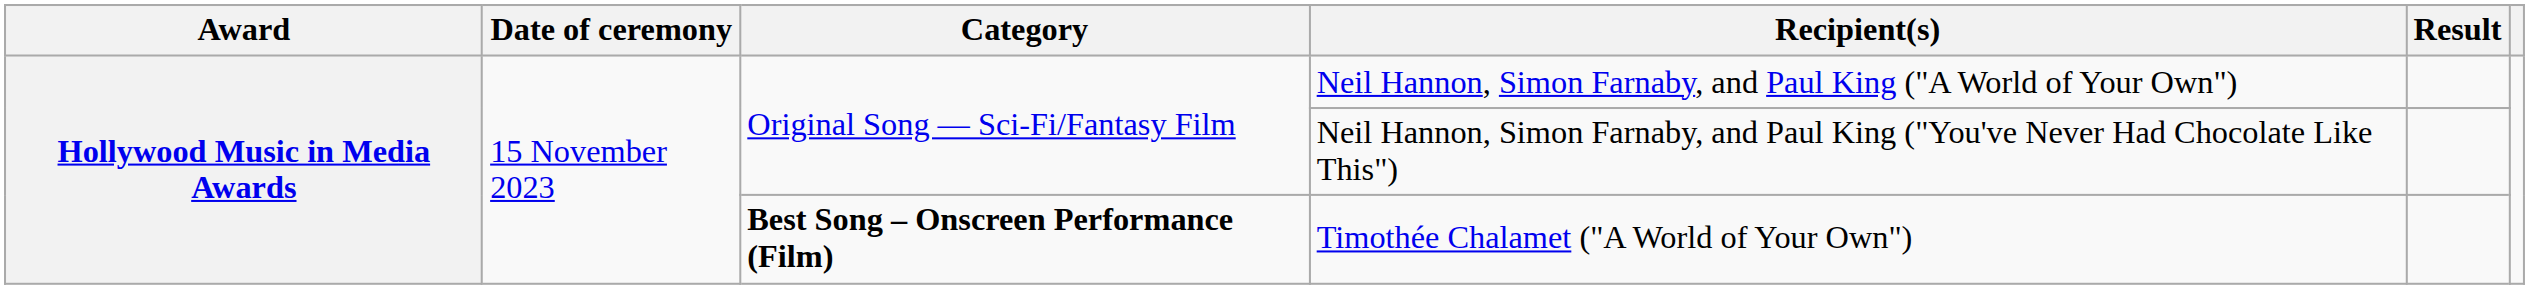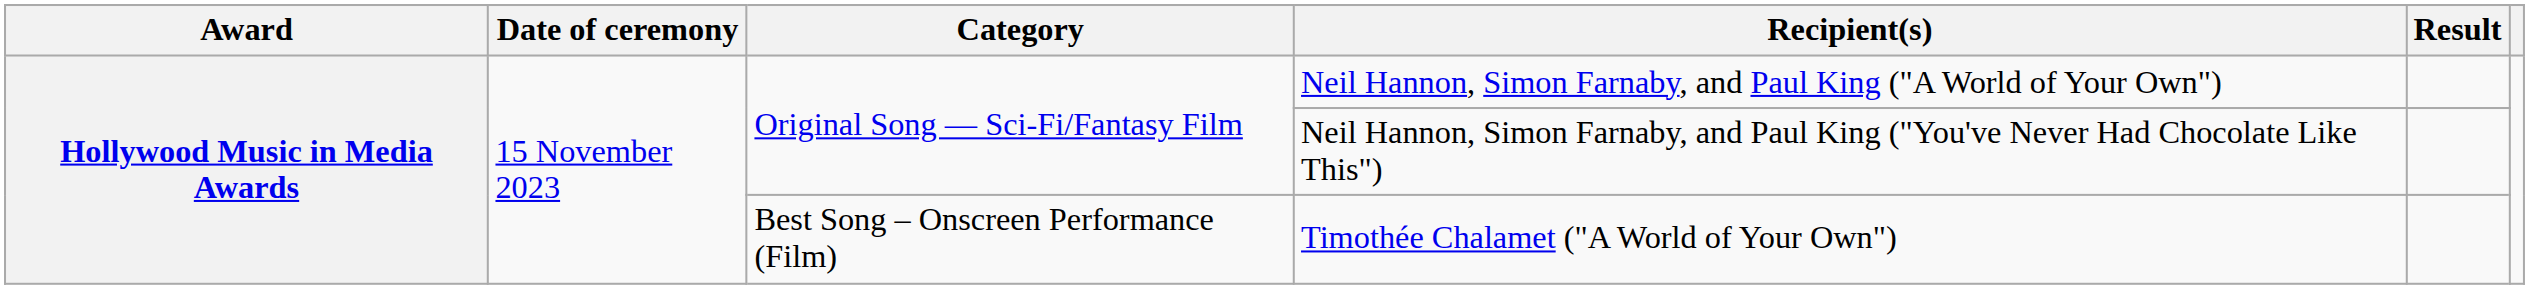(990, 238) bold -> (984, 238) normal
